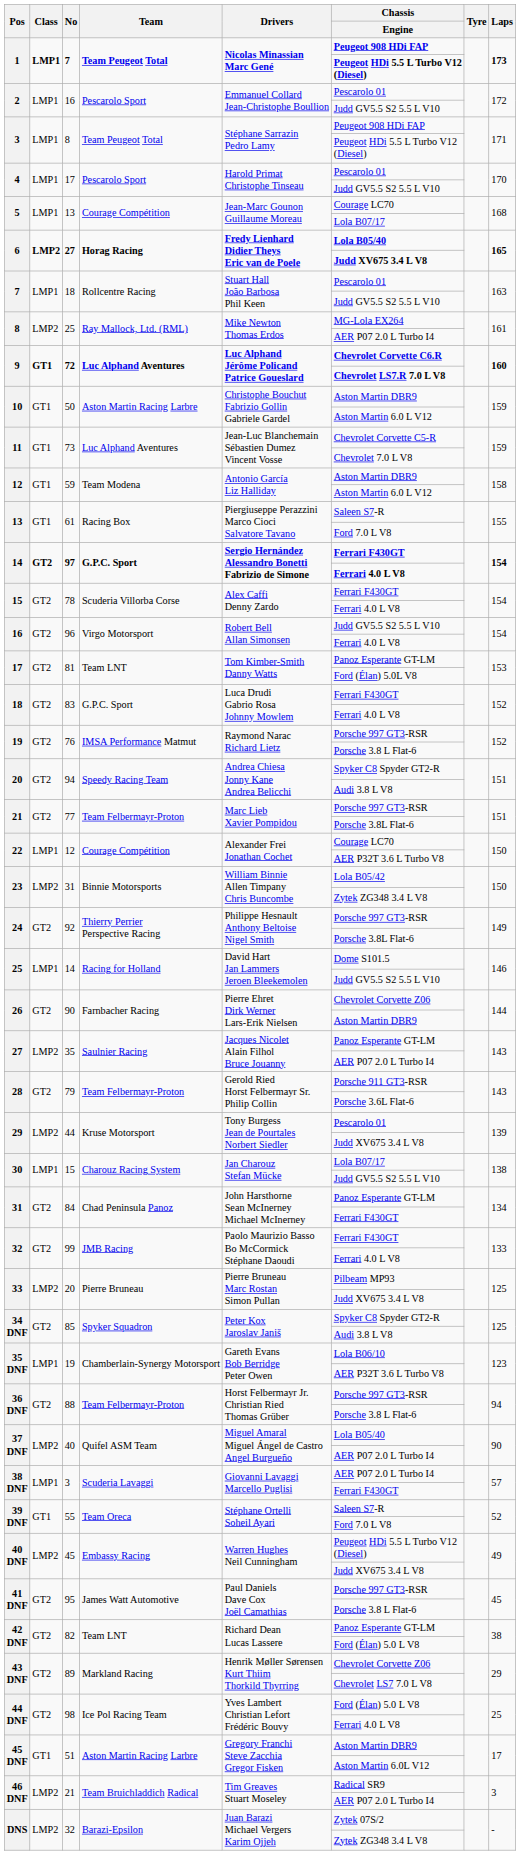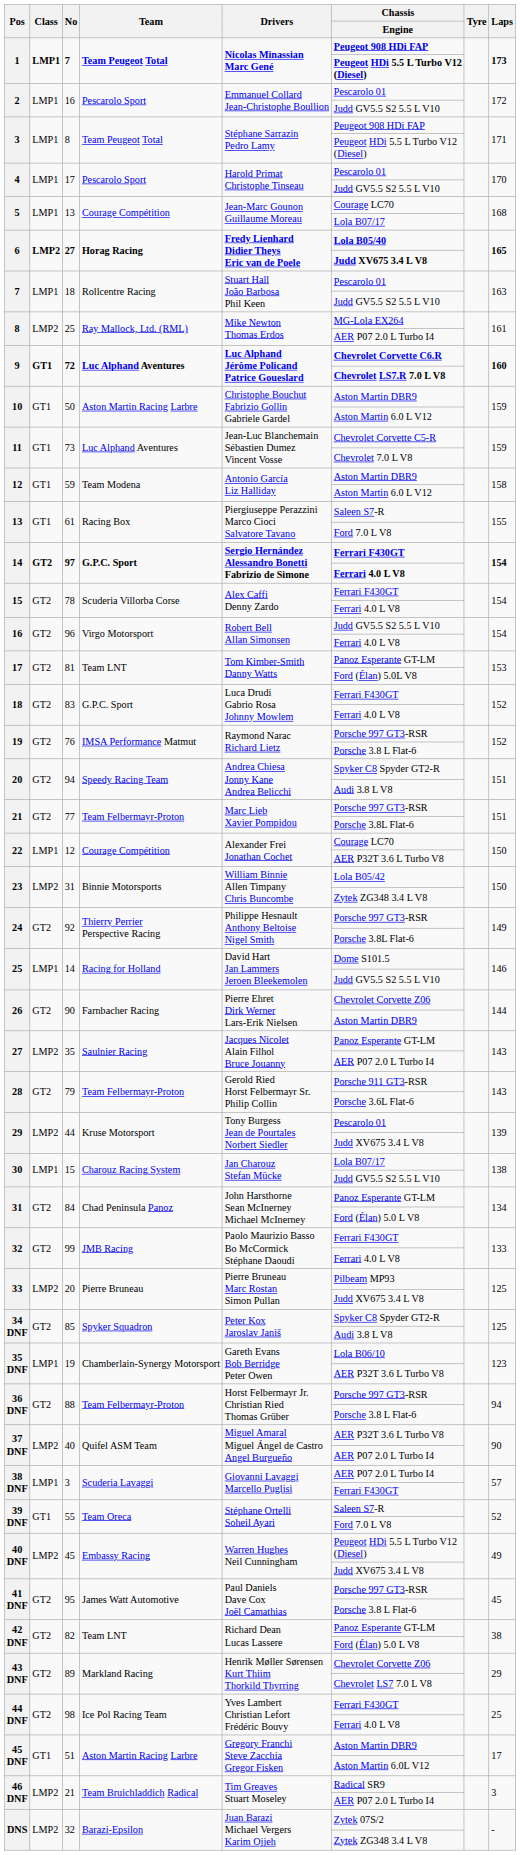(366, 1217) Ferrari F430GT -> (377, 1217) Ford (Élan) 5.0 L V8
(359, 1435) Lola B05/40 -> (389, 1435) AER P32T 3.6 L Turbo V8
(377, 1704) Ford (Élan) 5.0 L V8 -> (366, 1704) Ferrari F430GT
